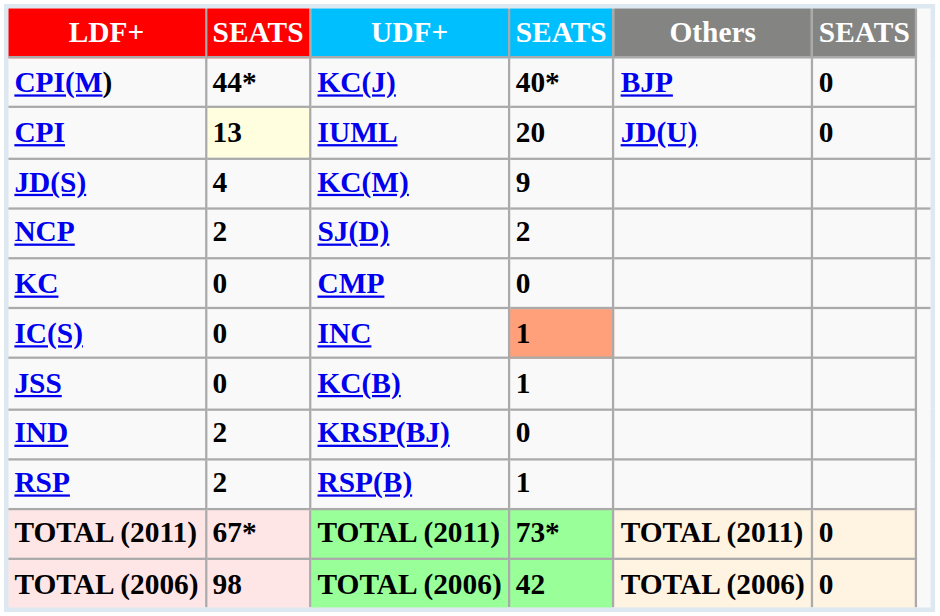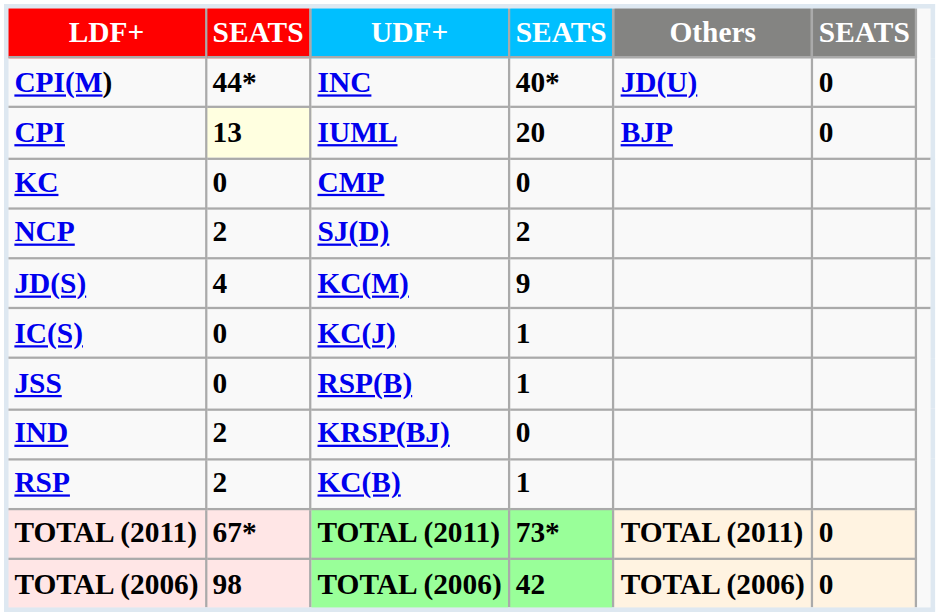(357, 81) KC(J) -> (344, 81) INC
(647, 81) BJP -> (659, 81) JD(U)
(659, 132) JD(U) -> (647, 132) BJP
rows swapped: (50, 182) <-> (36, 282)
(344, 332) INC -> (357, 332) KC(J)
(523, 332) lightsalmon background -> (523, 332) no background
(359, 382) KC(B) -> (365, 382) RSP(B)
(365, 483) RSP(B) -> (359, 483) KC(B)
